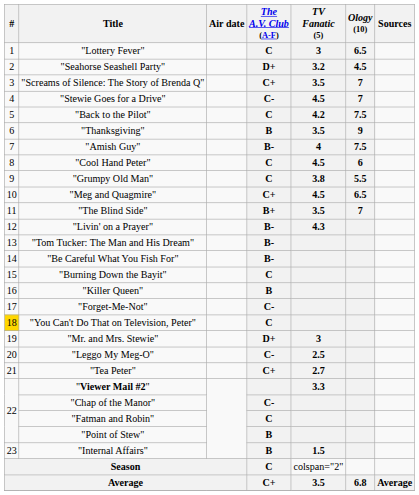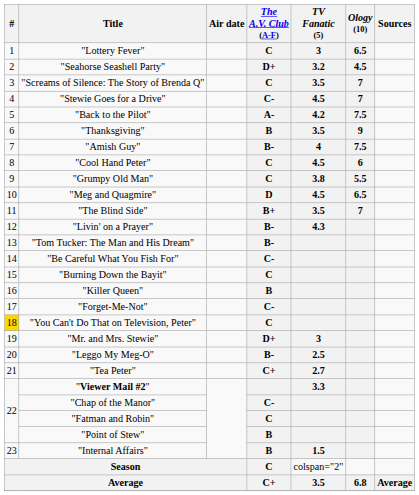(269, 83) C+ -> (269, 83) C
(269, 115) C -> (269, 115) A-
(269, 195) C+ -> (269, 195) D
(269, 258) B- -> (269, 258) C-
(269, 354) C- -> (269, 354) B-
